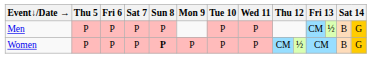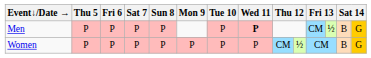(256, 29) normal -> (256, 29) bold
(163, 45) bold -> (163, 45) normal
